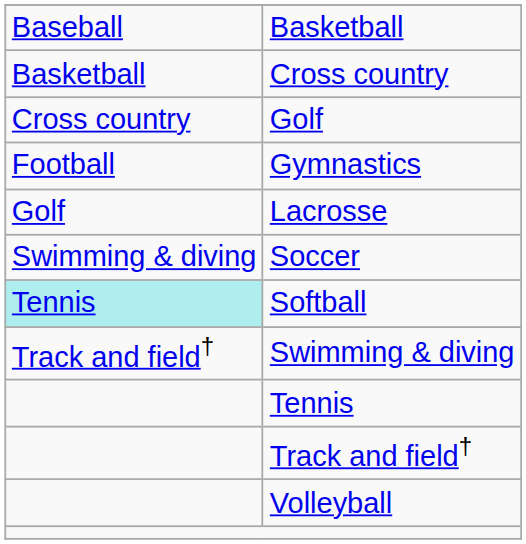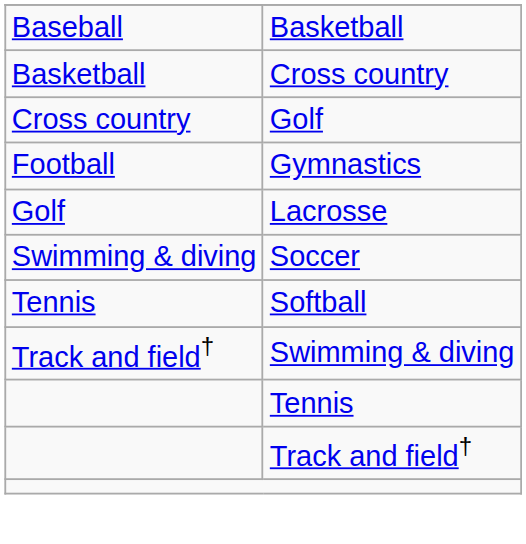(54, 303) paleturquoise background -> (54, 303) no background
- row: (331, 502)
